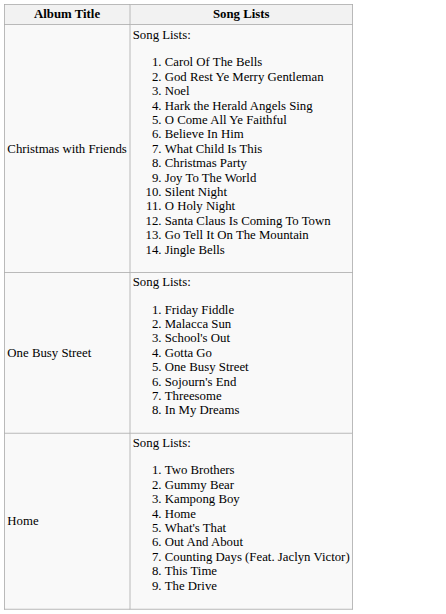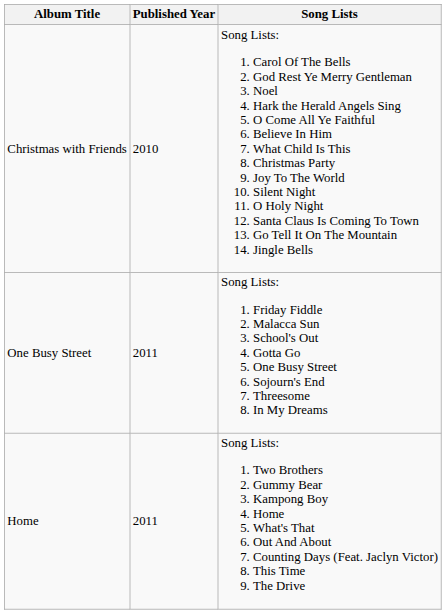+ column: (174, 14)
